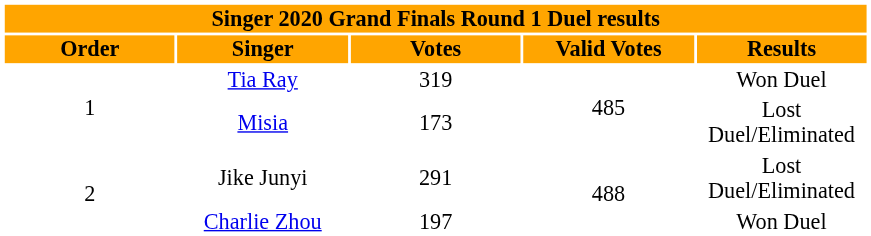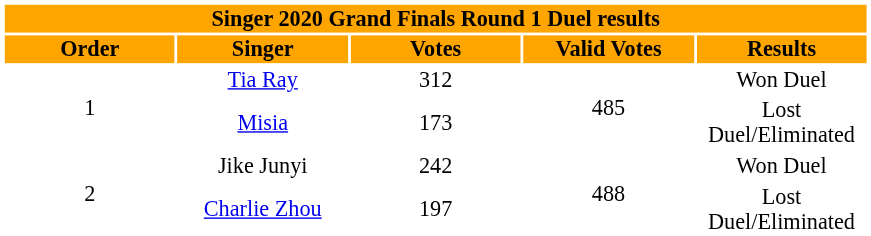(436, 79) 319 -> (436, 79) 312
(436, 178) 291 -> (436, 165) 242
(781, 178) Lost Duel/Eliminated -> (781, 165) Won Duel
(781, 221) Won Duel -> (781, 208) Lost Duel/Eliminated
